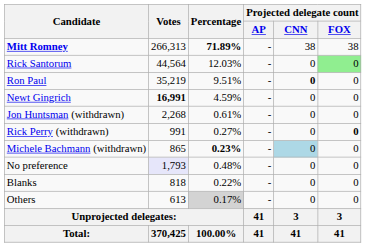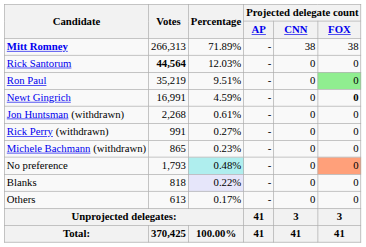(224, 47) bold -> (225, 47) normal
(171, 64) normal -> (171, 64) bold
(356, 64) lightgreen background -> (356, 64) no background
(313, 81) bold -> (313, 81) normal
(356, 81) no background -> (356, 81) lightgreen background
(171, 98) bold -> (171, 98) normal
(356, 98) normal -> (356, 98) bold
(356, 132) bold -> (356, 132) normal
(227, 149) bold -> (227, 149) normal
(313, 149) lightblue background -> (313, 149) no background
(174, 166) lavender background -> (174, 166) no background
(227, 166) no background -> (227, 166) paleturquoise background
(356, 166) no background -> (356, 166) lightsalmon background
(227, 183) no background -> (227, 183) lavender background
(227, 200) lightgrey background -> (227, 200) no background
